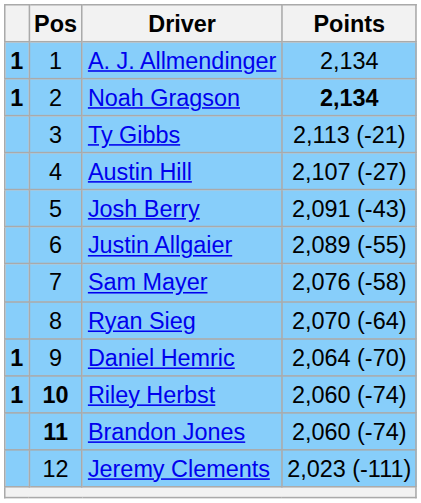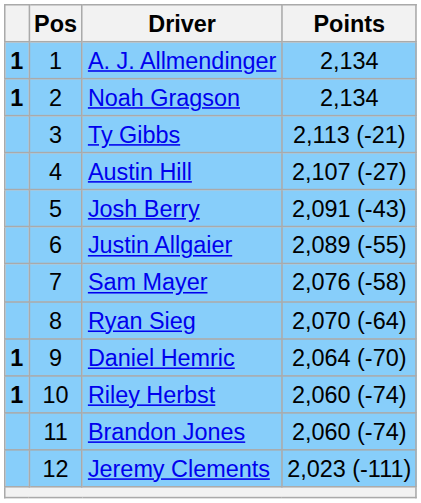(349, 98) bold -> (349, 98) normal
(56, 394) bold -> (56, 394) normal
(56, 431) bold -> (56, 431) normal
